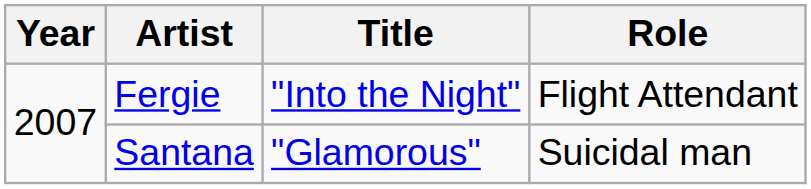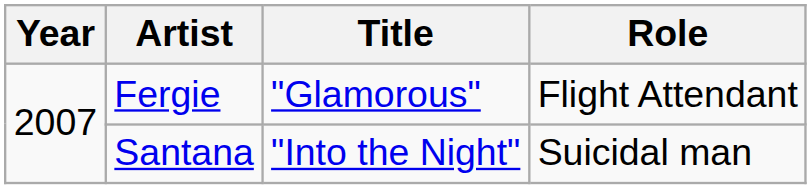(396, 93) "Into the Night" -> (376, 93) "Glamorous"
(376, 152) "Glamorous" -> (396, 152) "Into the Night"
